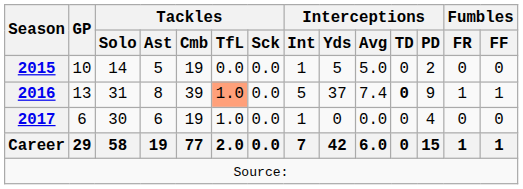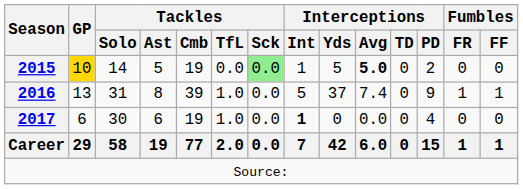(82, 69) no background -> (82, 69) gold background
(266, 69) no background -> (266, 69) lightgreen background
(373, 69) normal -> (373, 69) bold
(230, 94) lightsalmon background -> (230, 94) no background
(404, 94) bold -> (404, 94) normal
(302, 120) normal -> (302, 120) bold
